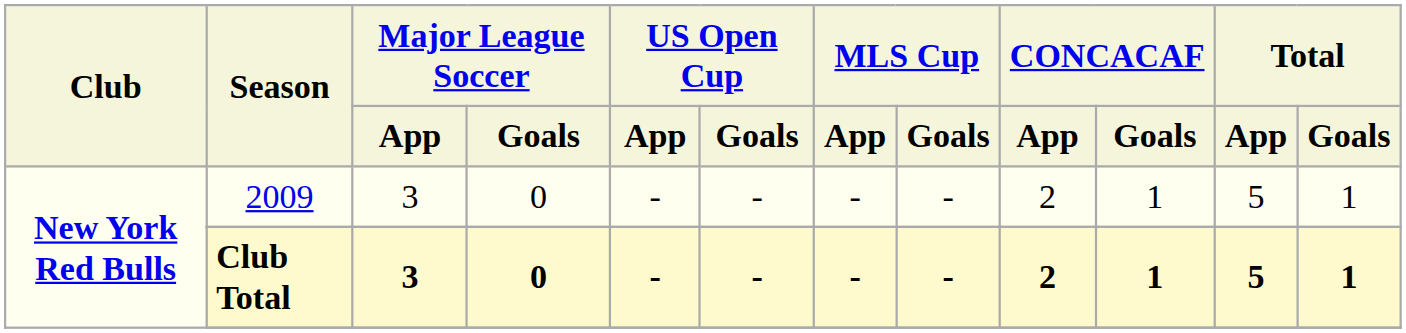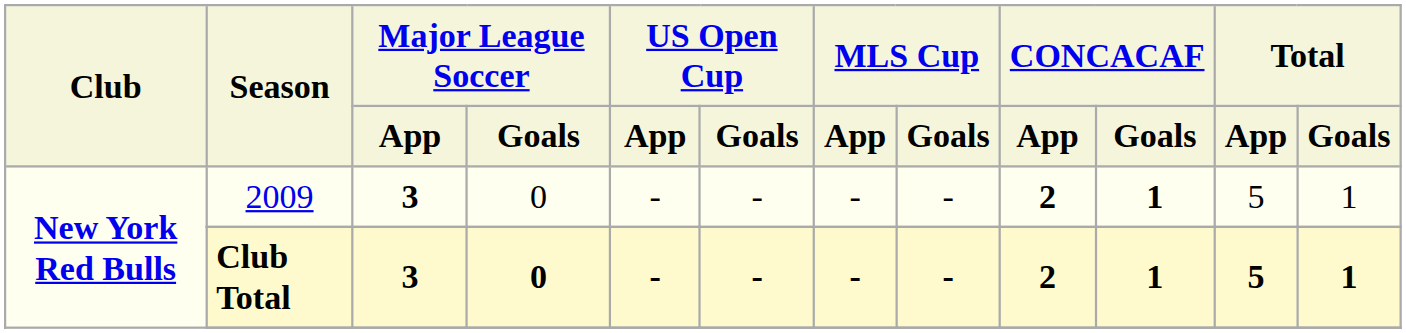(410, 196) normal -> (410, 196) bold
(1047, 196) normal -> (1047, 196) bold
(1155, 196) normal -> (1155, 196) bold
